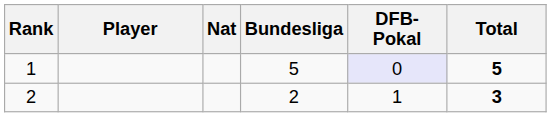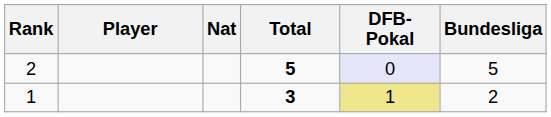columns swapped: (294, 29) <-> (497, 29)
(31, 68) 1 -> (31, 68) 2
(31, 97) 2 -> (31, 97) 1
(397, 97) no background -> (390, 97) khaki background
